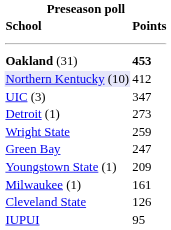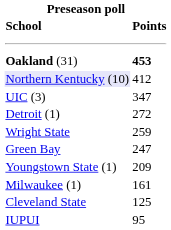(142, 114) 273 -> (142, 114) 272
(142, 202) 126 -> (142, 202) 125
